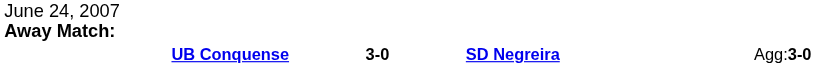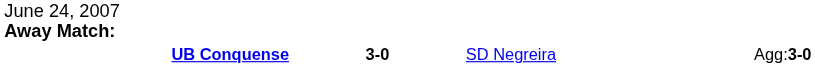(513, 54) bold -> (511, 54) normal
